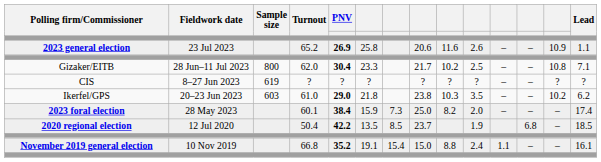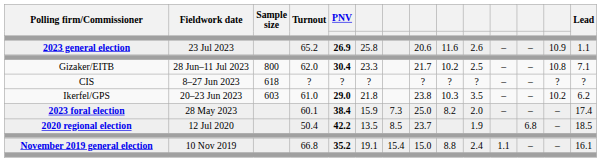(272, 82) 619 -> (272, 82) 618
